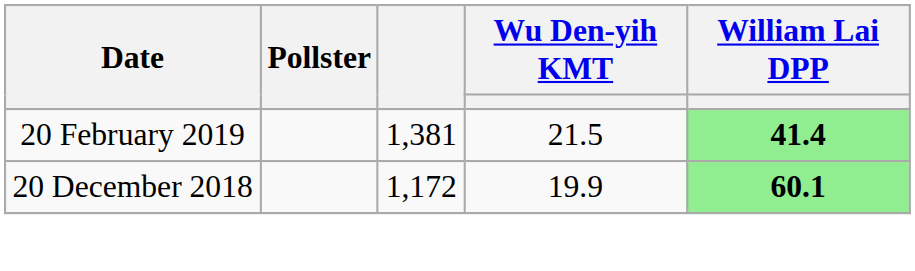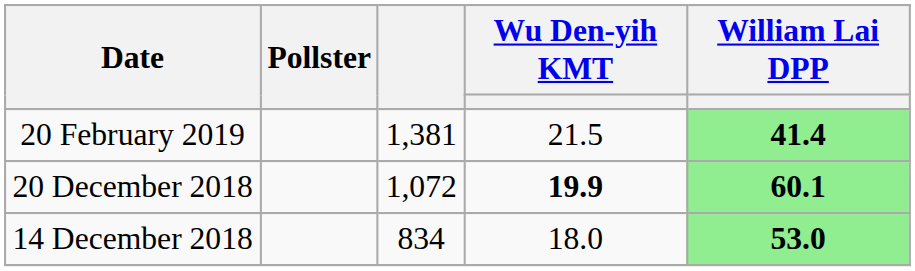(421, 187) 1,172 -> (421, 187) 1,072
(575, 187) normal -> (575, 187) bold
+ row: (133, 239)
